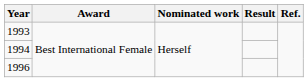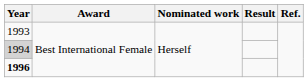(18, 49) no background -> (18, 49) lightgrey background
(18, 67) normal -> (18, 67) bold
